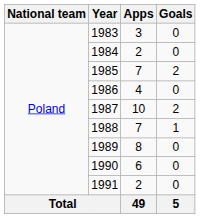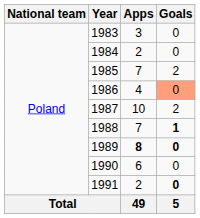(176, 90) no background -> (176, 90) lightsalmon background
(176, 128) normal -> (176, 128) bold
(139, 147) normal -> (139, 147) bold
(176, 147) normal -> (176, 147) bold
(176, 185) normal -> (176, 185) bold
